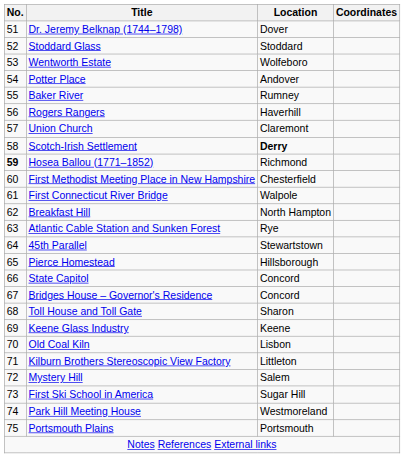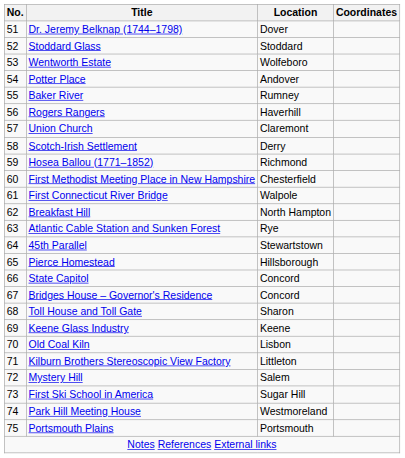(274, 146) bold -> (273, 146) normal
(13, 162) bold -> (13, 162) normal
